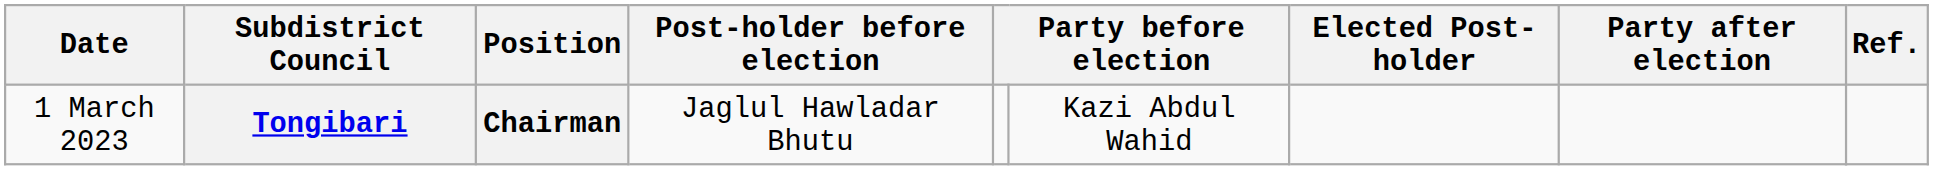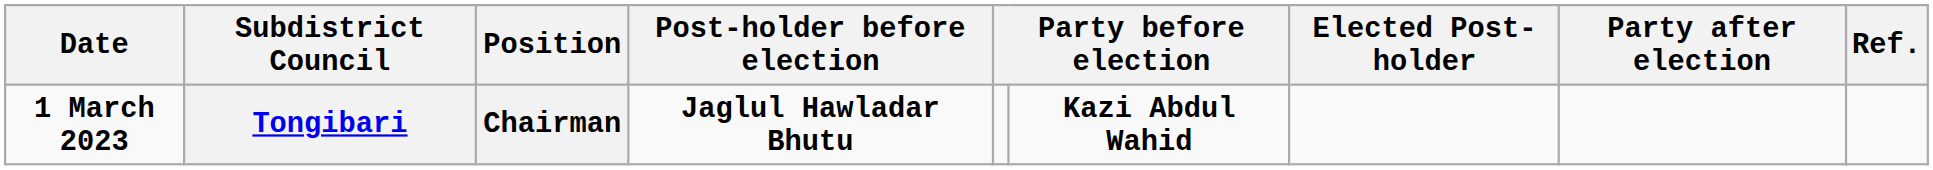(94, 125) normal -> (94, 125) bold
(810, 125) normal -> (810, 125) bold
(1149, 125) normal -> (1149, 125) bold
